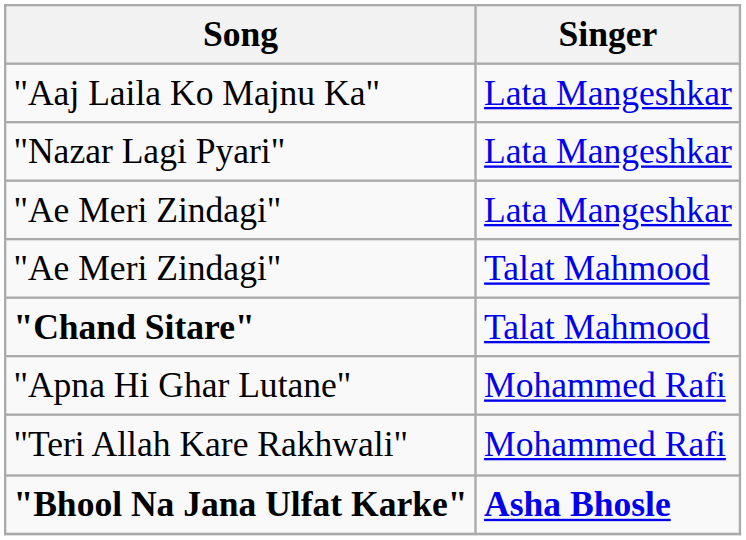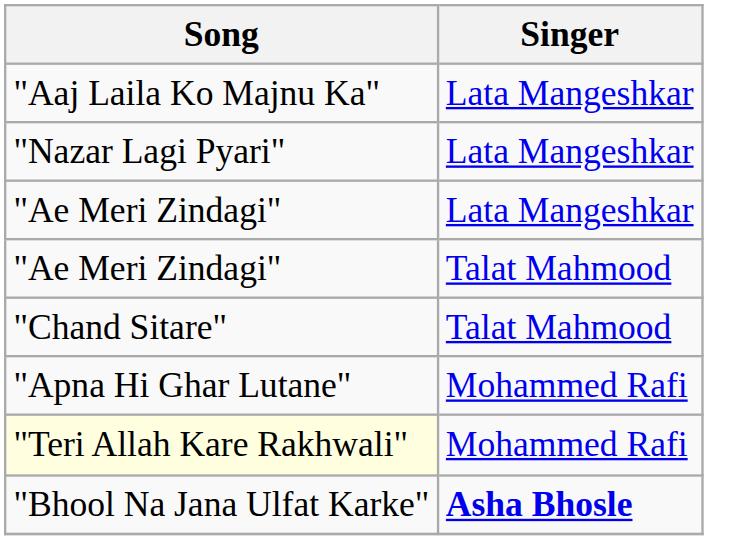(134, 327) bold -> (120, 327) normal
(211, 444) no background -> (211, 444) lightyellow background
(240, 503) bold -> (221, 503) normal
